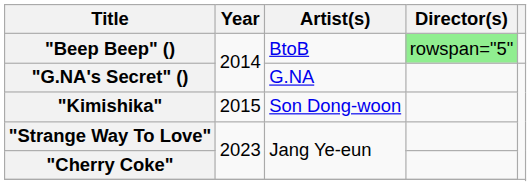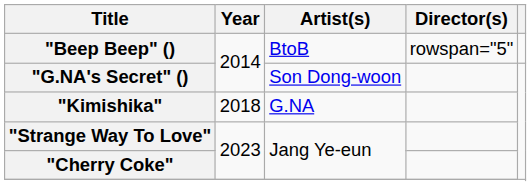(461, 48) lightgreen background -> (461, 48) no background
(292, 77) G.NA -> (335, 77) Son Dong-woon
(240, 106) 2015 -> (240, 106) 2018
(335, 106) Son Dong-woon -> (292, 106) G.NA
